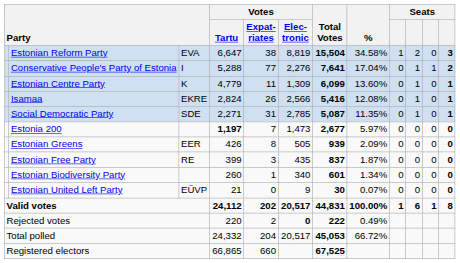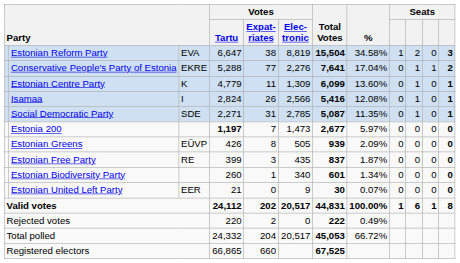(182, 68) I -> (194, 68) EKRE
(194, 99) EKRE -> (182, 99) I
(191, 144) EER -> (194, 144) EÜVP
(194, 190) EÜVP -> (191, 190) EER
(308, 220) bold -> (308, 220) normal
